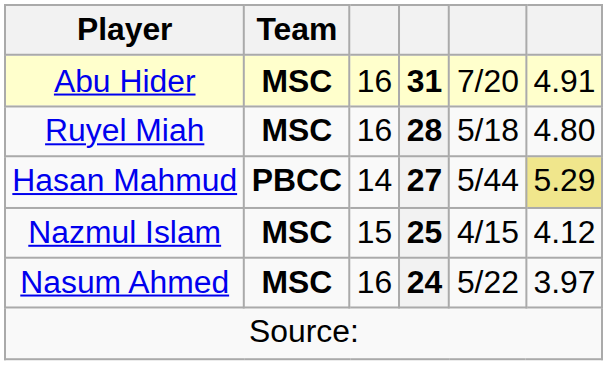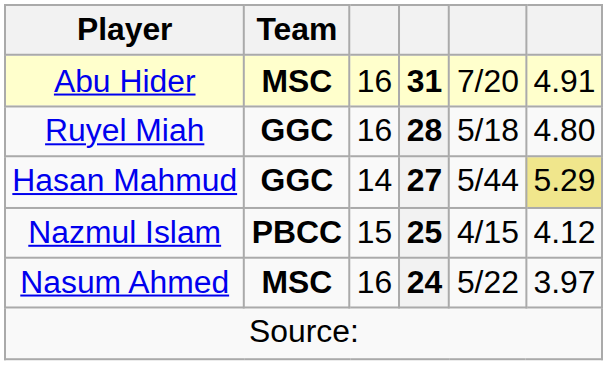(297, 130) MSC -> (297, 130) GGC
(297, 181) PBCC -> (297, 181) GGC
(297, 231) MSC -> (297, 231) PBCC
